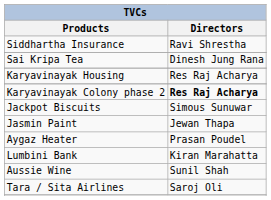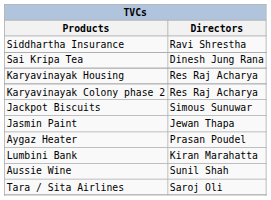(214, 92) bold -> (214, 92) normal
